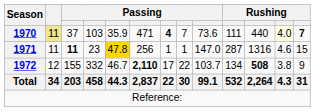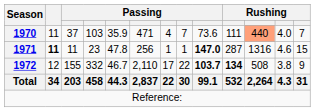(54, 33) khaki background -> (54, 33) no background
(168, 33) bold -> (168, 33) normal
(260, 33) no background -> (260, 33) lightsalmon background
(284, 33) lightyellow background -> (284, 33) no background
(302, 33) bold -> (302, 33) normal
(54, 49) normal -> (54, 49) bold
(72, 49) bold -> (72, 49) normal
(118, 49) gold background -> (118, 49) no background
(208, 49) normal -> (208, 49) bold
(145, 66) bold -> (145, 66) normal
(208, 66) normal -> (208, 66) bold
(234, 66) normal -> (234, 66) bold
(260, 66) bold -> (260, 66) normal
